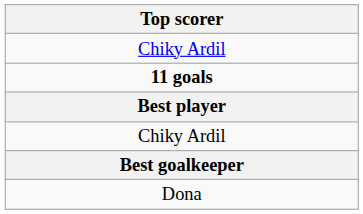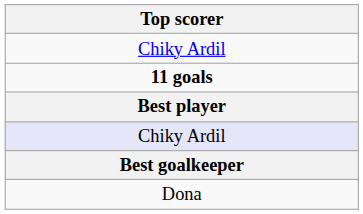(182, 135) no background -> (182, 135) lavender background
